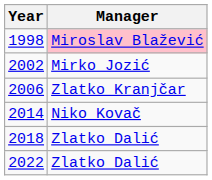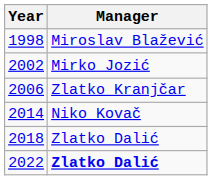(127, 41) pink background -> (127, 41) no background
(105, 163) normal -> (105, 163) bold
